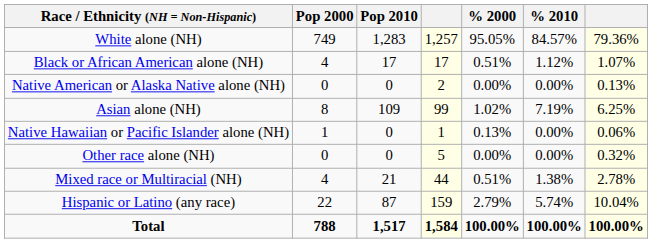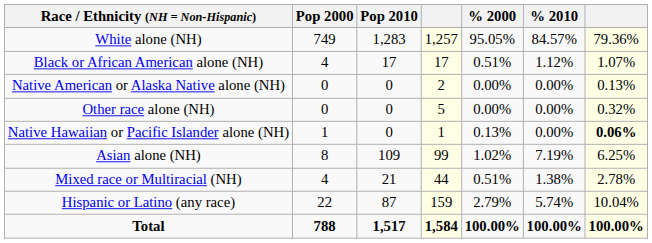rows swapped: (148, 109) <-> (148, 156)
(616, 132) normal -> (616, 132) bold
